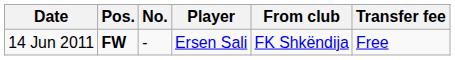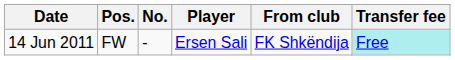(114, 42) bold -> (114, 42) normal
(372, 42) no background -> (372, 42) paleturquoise background
